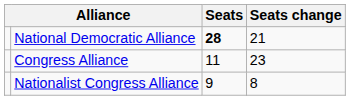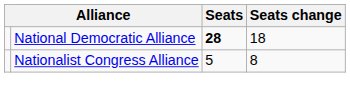(258, 38) 21 -> (258, 38) 18
- row: (71, 60)
(209, 83) 9 -> (209, 60) 5
